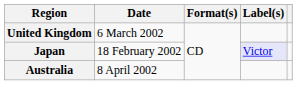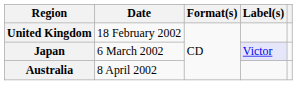(130, 32) 6 March 2002 -> (139, 32) 18 February 2002
(139, 51) 18 February 2002 -> (130, 51) 6 March 2002
